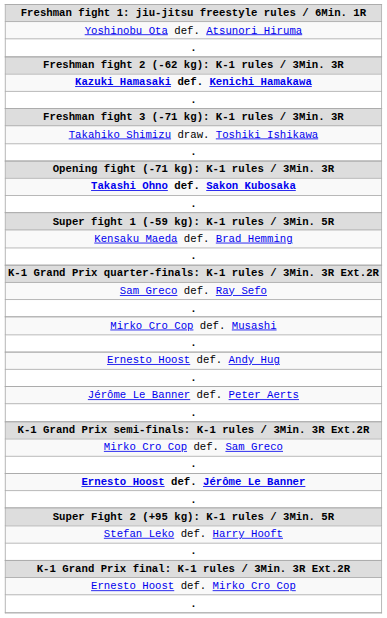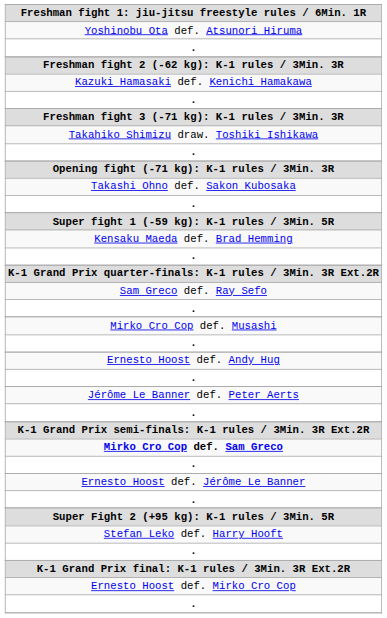(193, 82) bold -> (193, 82) normal
(193, 186) bold -> (193, 186) normal
(193, 447) normal -> (193, 447) bold
(193, 482) bold -> (193, 482) normal
